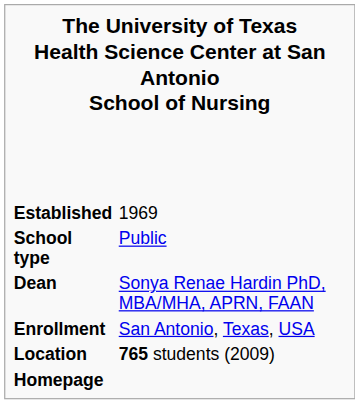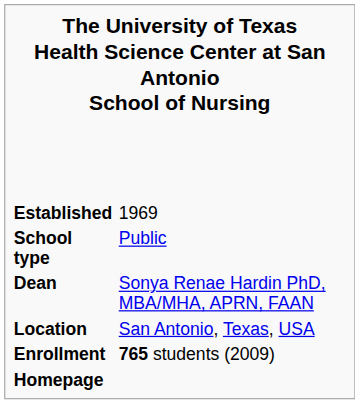(60, 329) Enrollment -> (50, 329) Location
(50, 355) Location -> (60, 355) Enrollment
